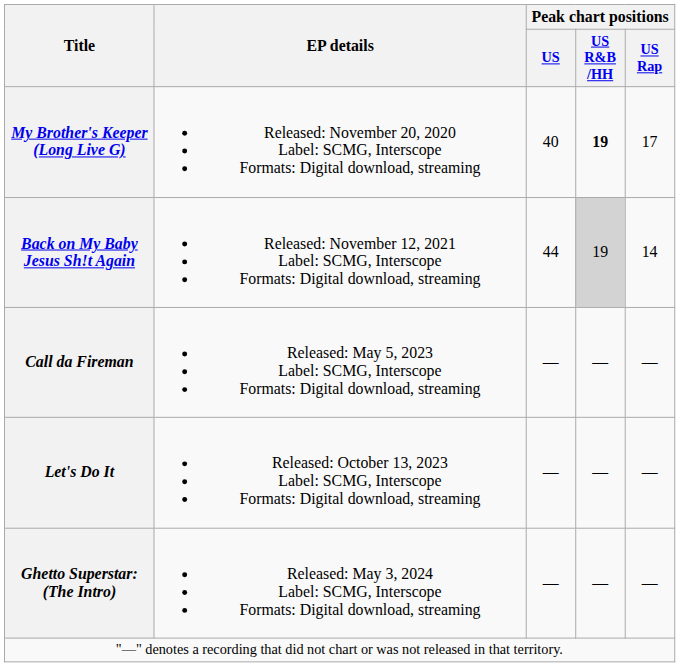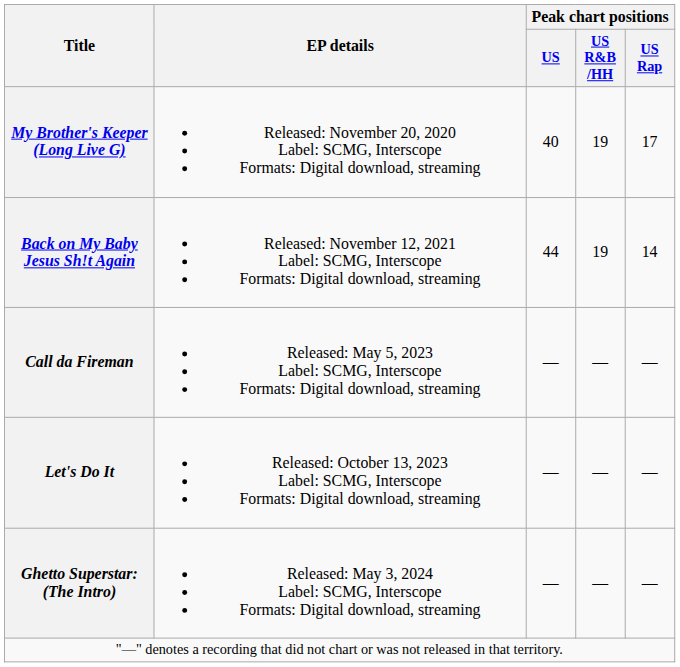(600, 141) bold -> (600, 141) normal
(600, 252) lightgrey background -> (600, 252) no background
